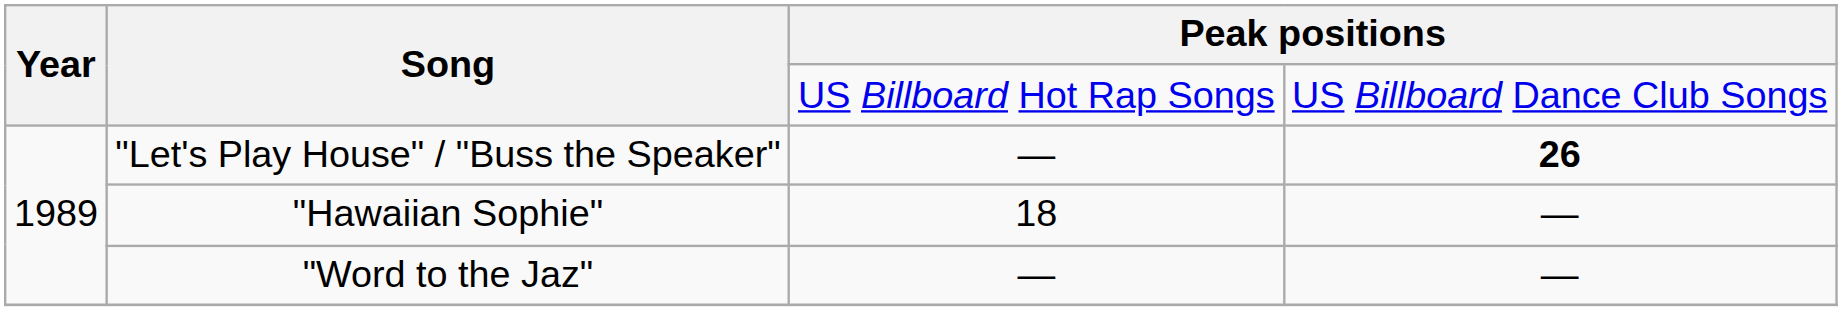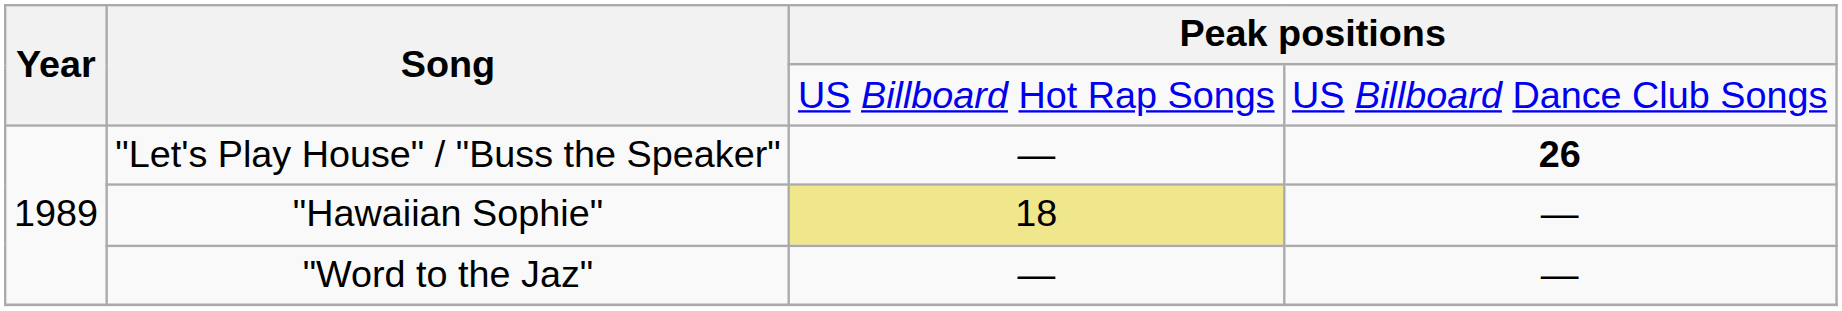(1036, 214) no background -> (1036, 214) khaki background
